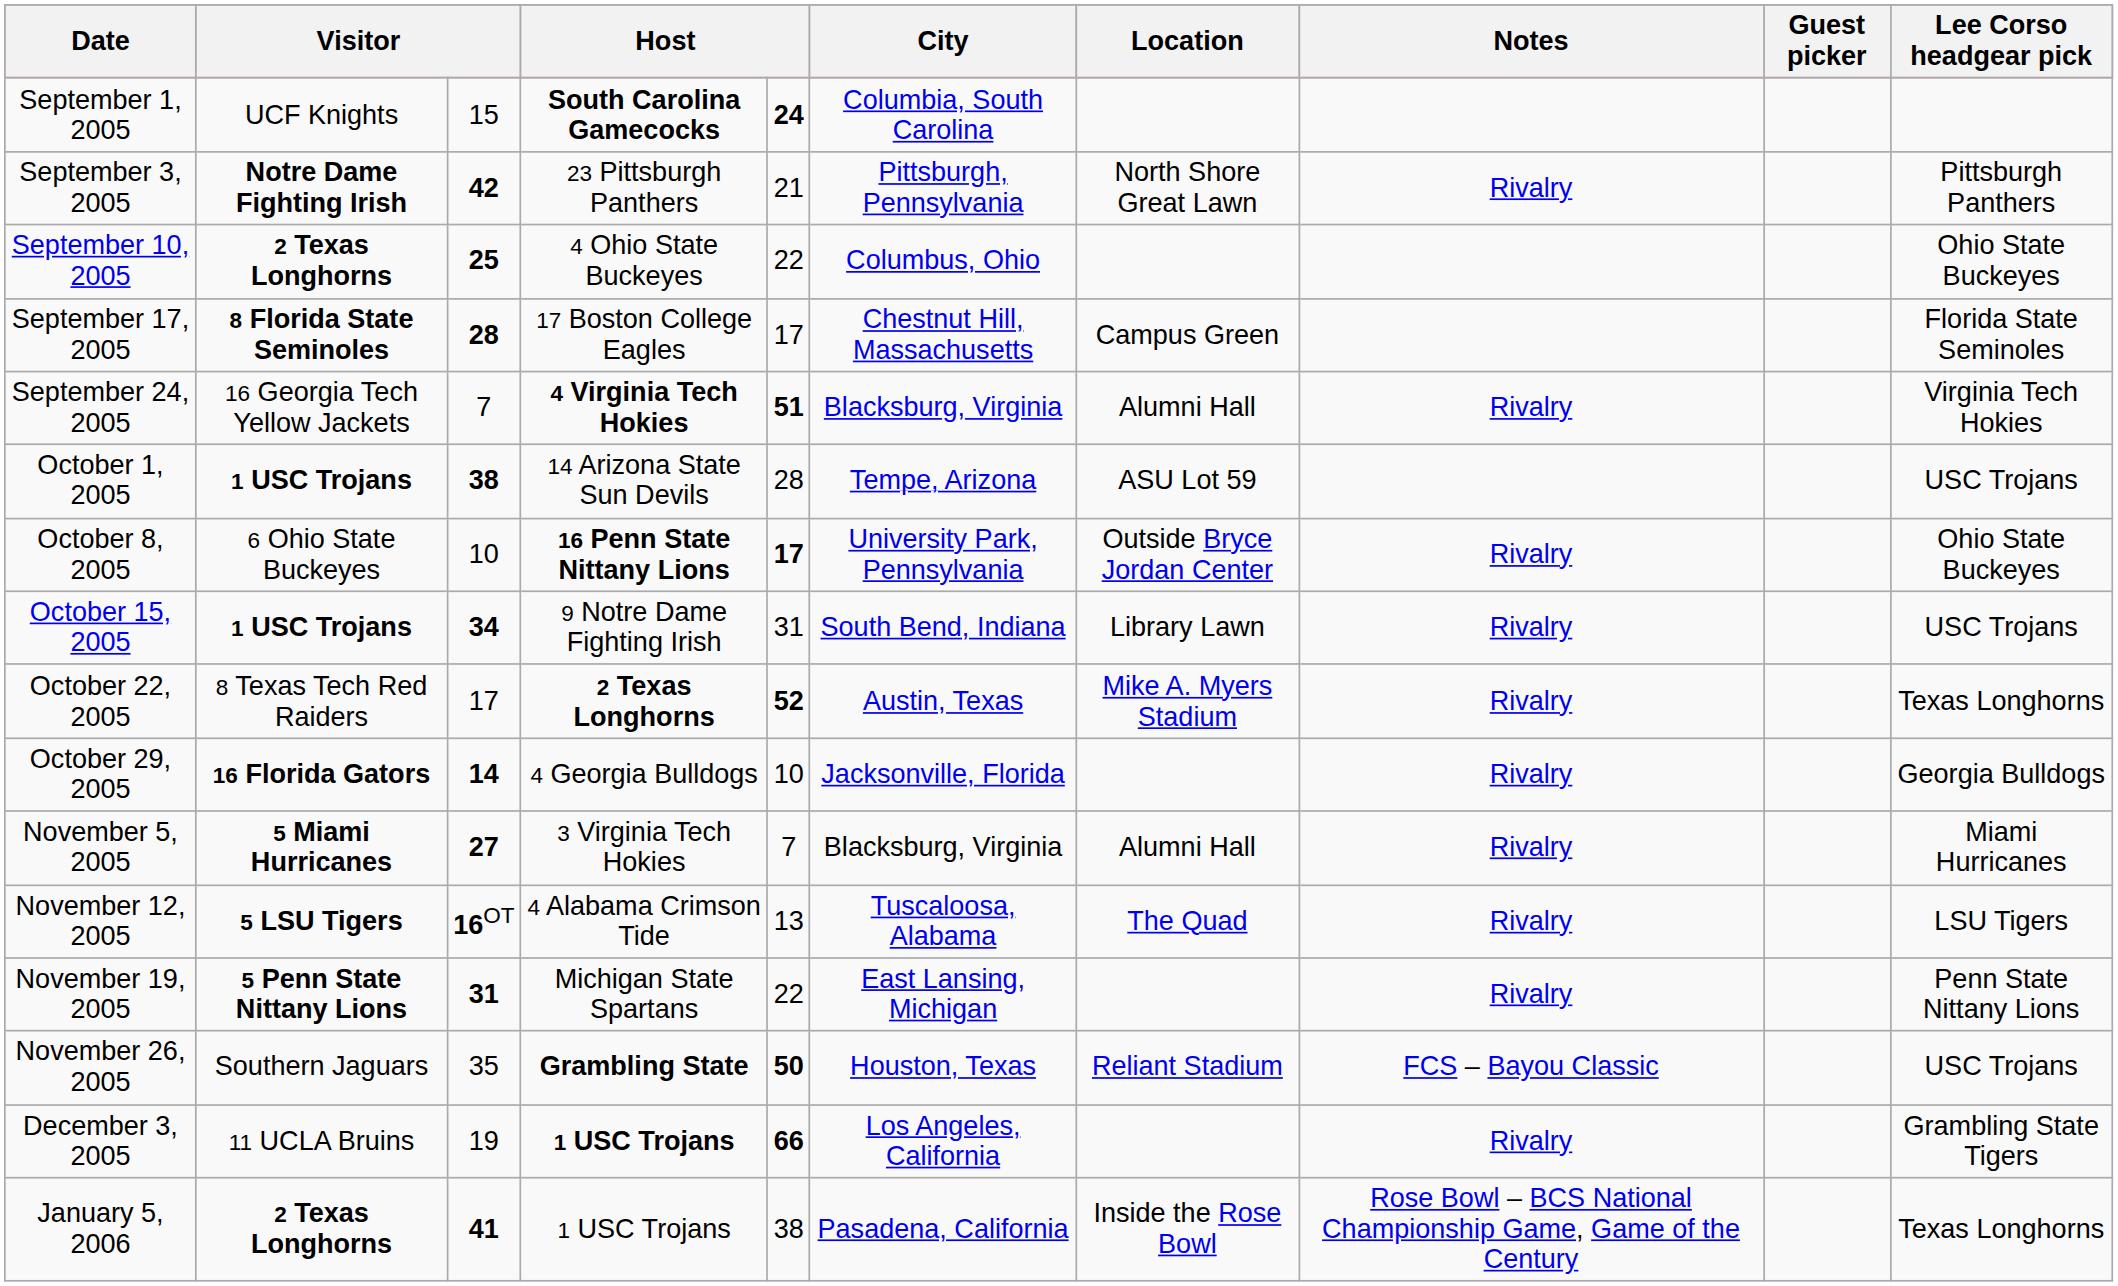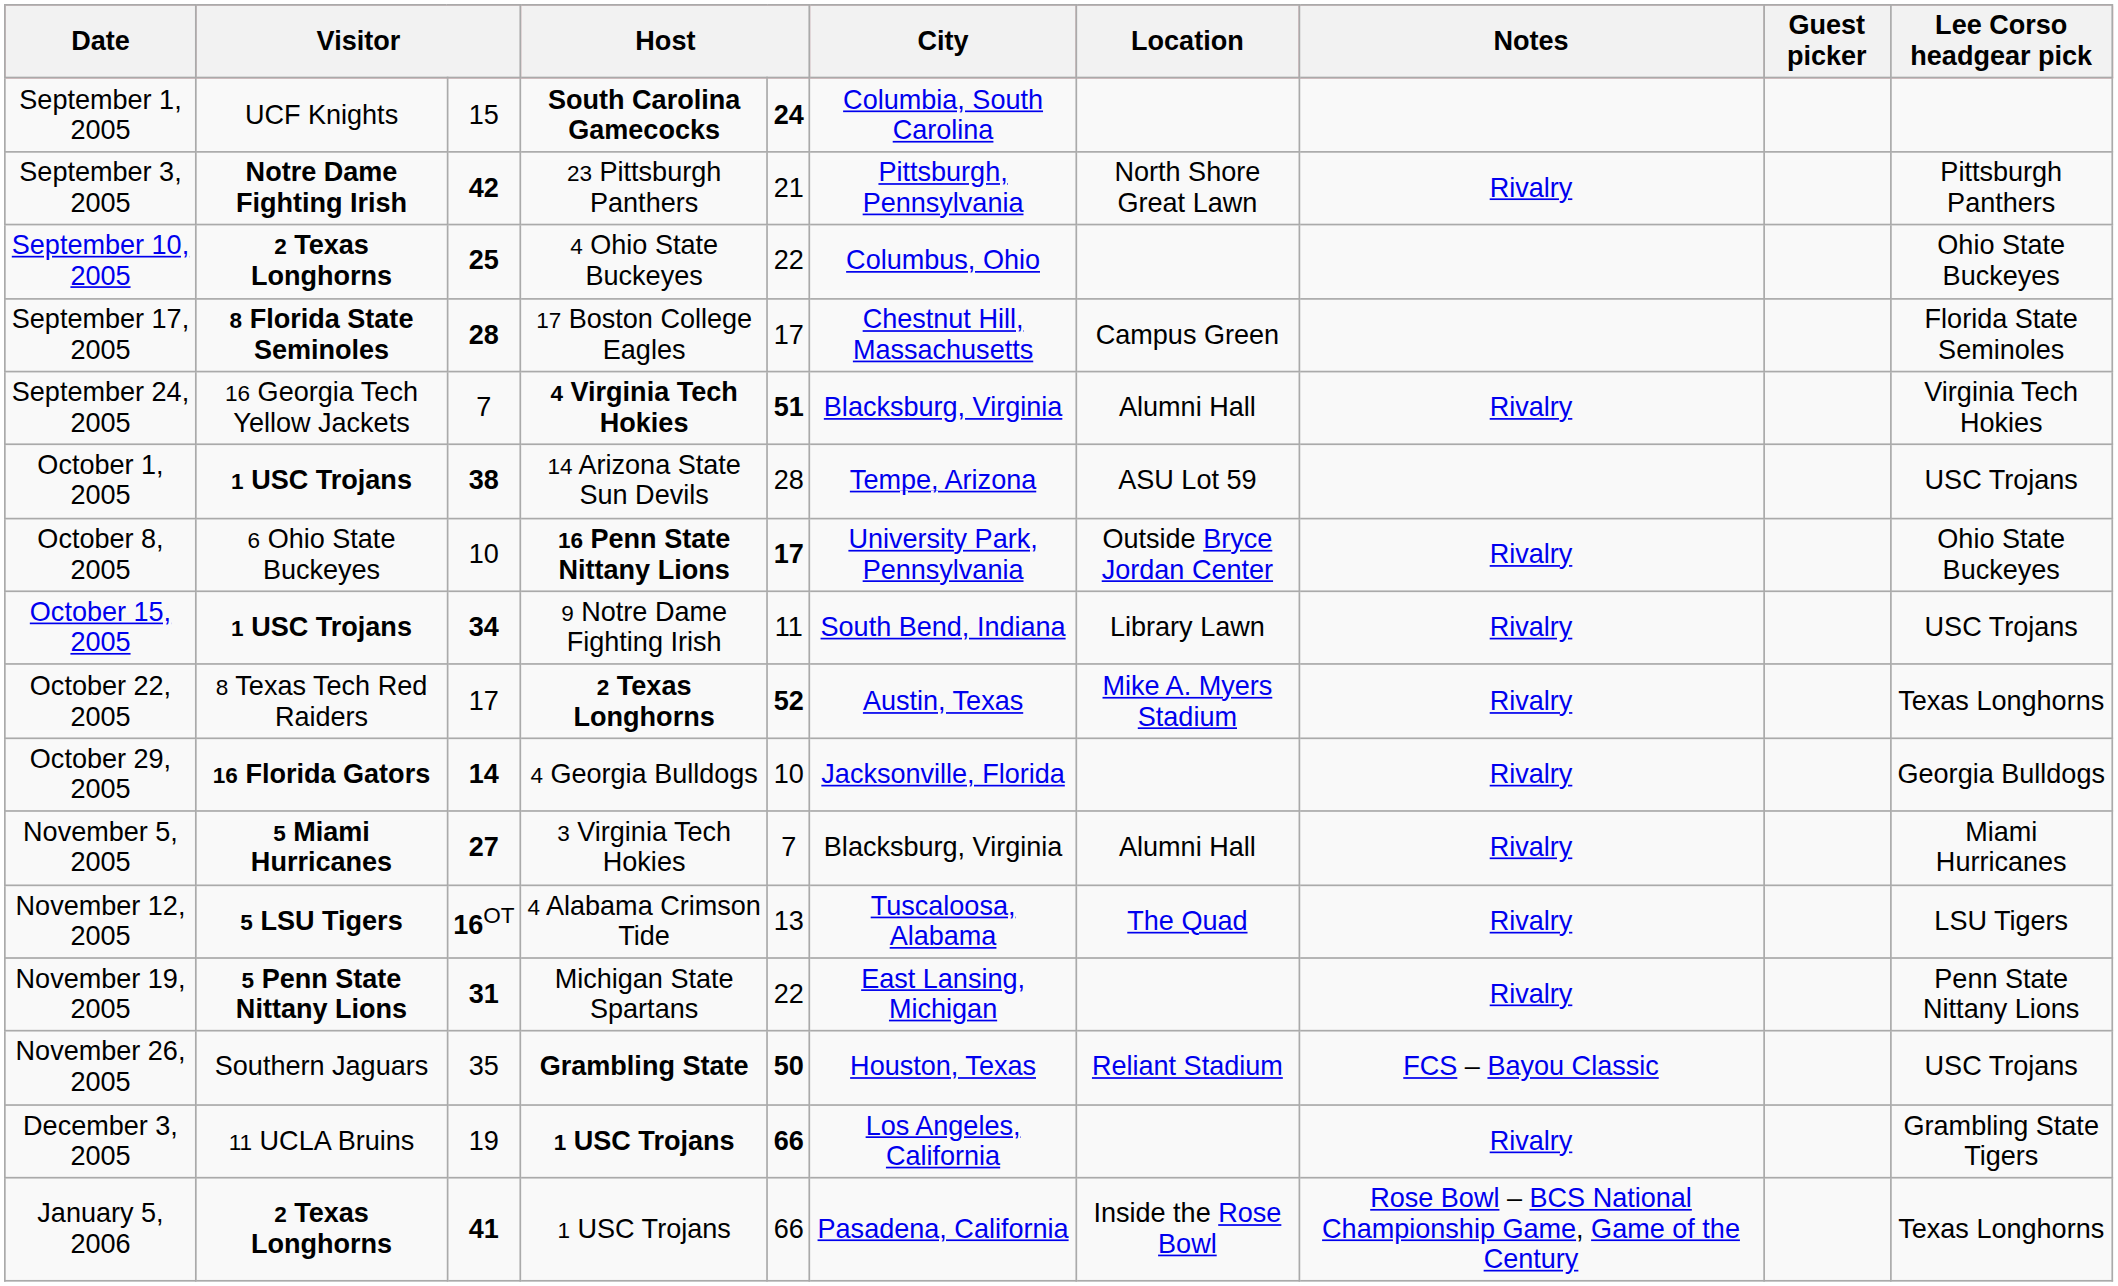(789, 627) 31 -> (789, 627) 11
(789, 1229) 38 -> (789, 1229) 66
